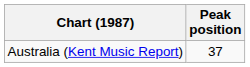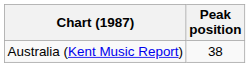(215, 51) 37 -> (215, 51) 38
